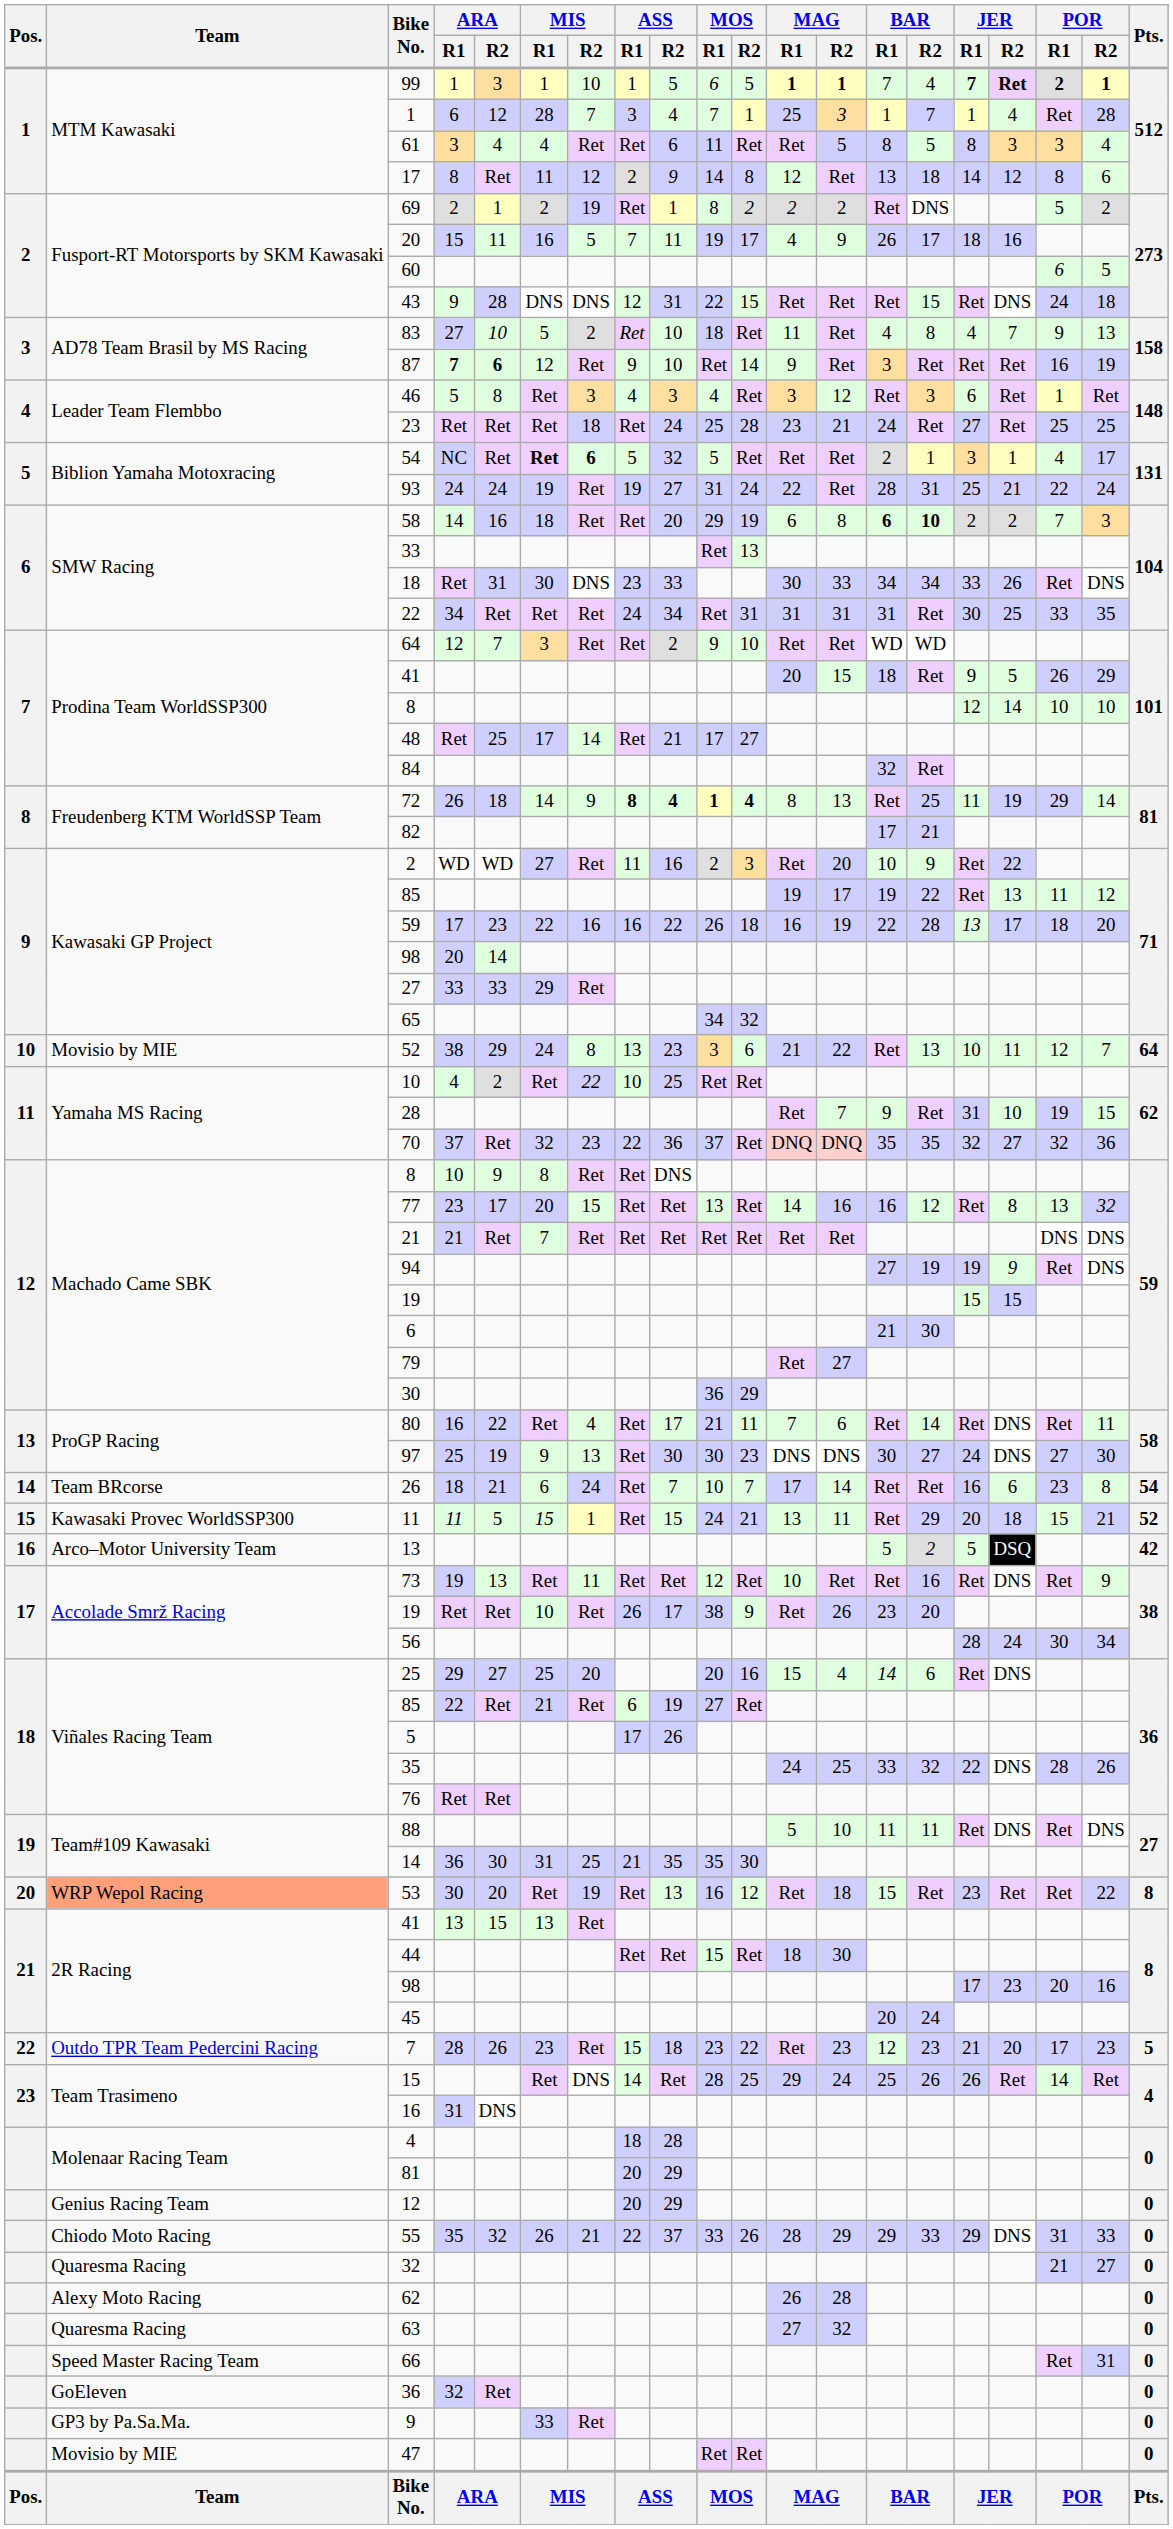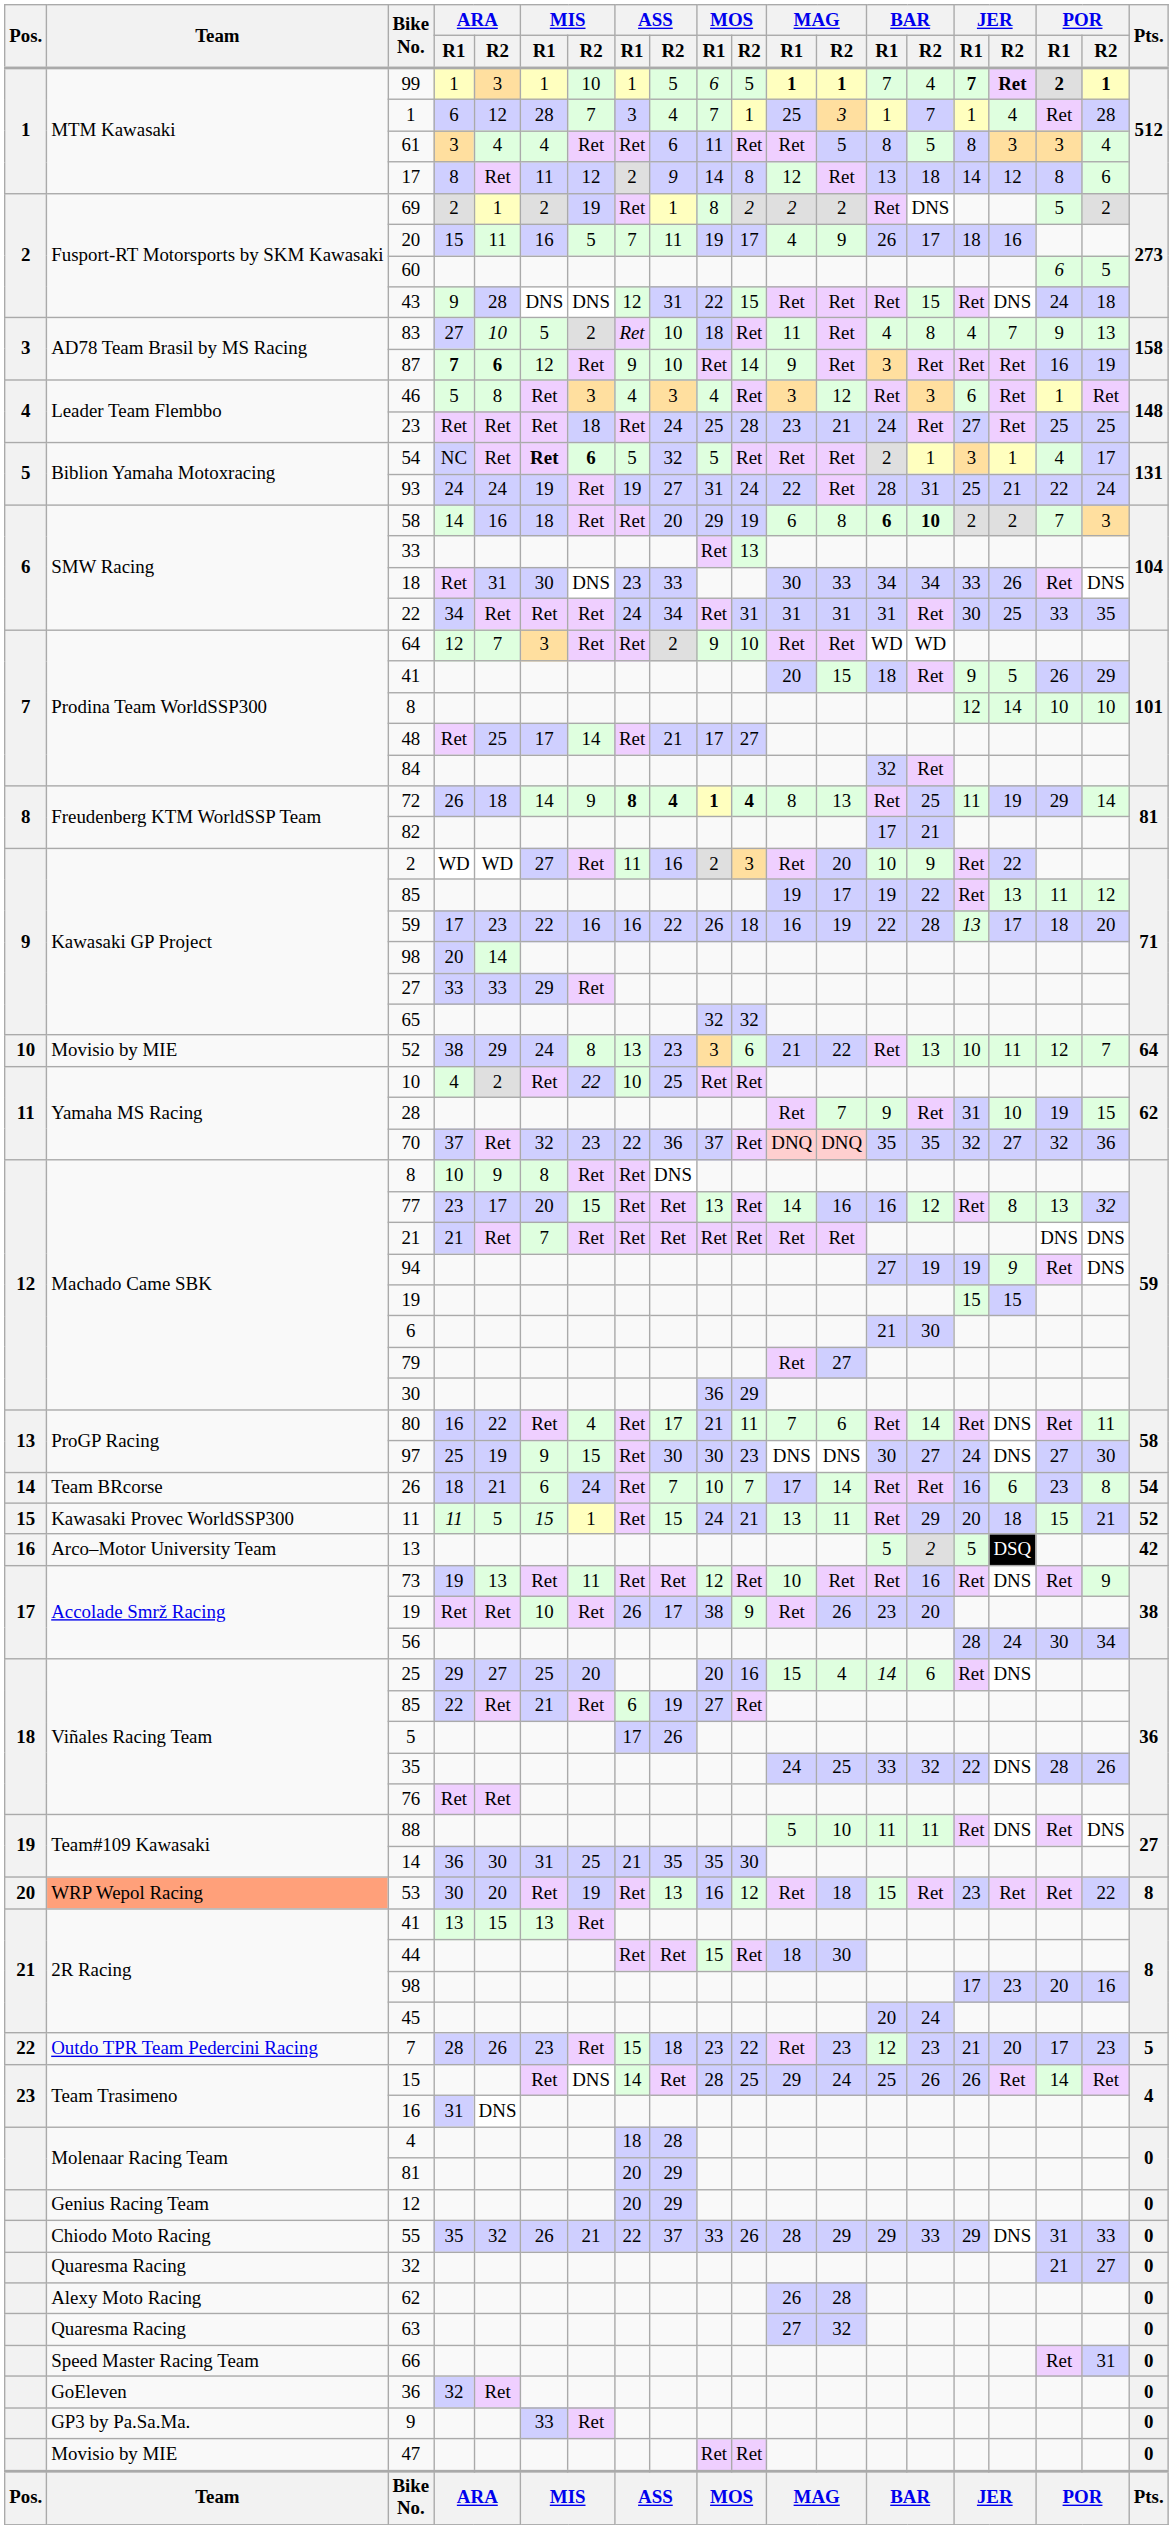(714, 1019) 34 -> (714, 1019) 32
(591, 1455) 13 -> (591, 1455) 15
